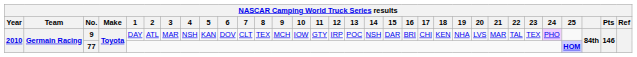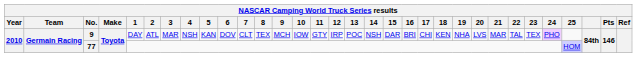(572, 47) bold -> (572, 47) normal
